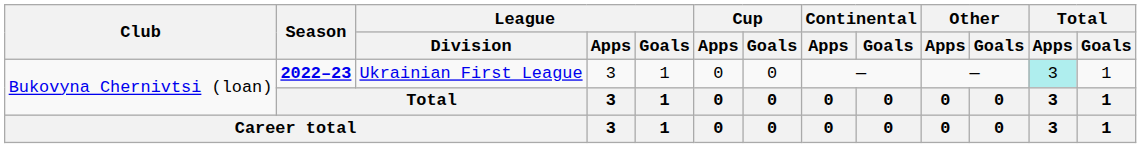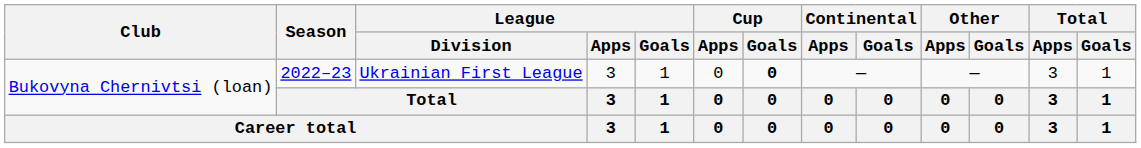(316, 74) bold -> (316, 74) normal
(772, 74) normal -> (772, 74) bold
(1053, 74) paleturquoise background -> (1053, 74) no background
